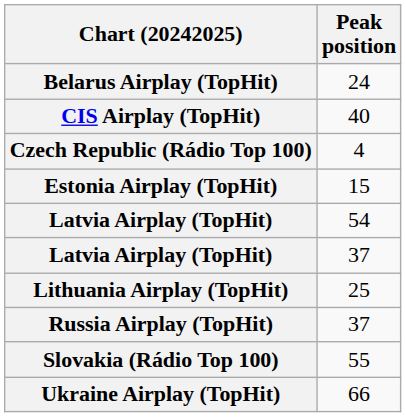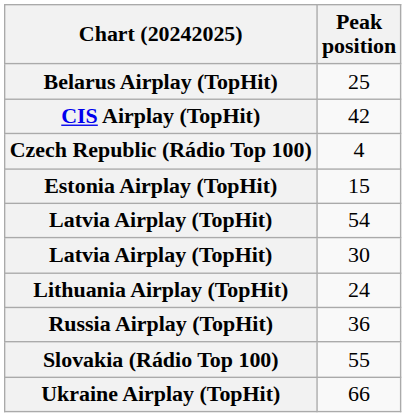(359, 81) 24 -> (359, 81) 25
(359, 116) 40 -> (359, 116) 42
(359, 255) 37 -> (359, 255) 30
(359, 289) 25 -> (359, 289) 24
(359, 324) 37 -> (359, 324) 36
